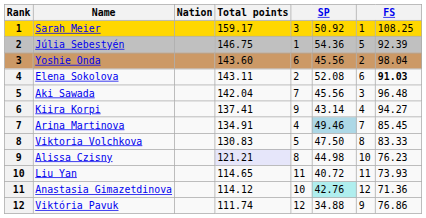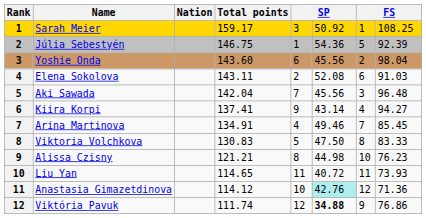(393, 77) bold -> (393, 77) normal
(329, 125) lightblue background -> (329, 125) no background
(235, 157) lavender background -> (235, 157) no background
(329, 206) normal -> (329, 206) bold
